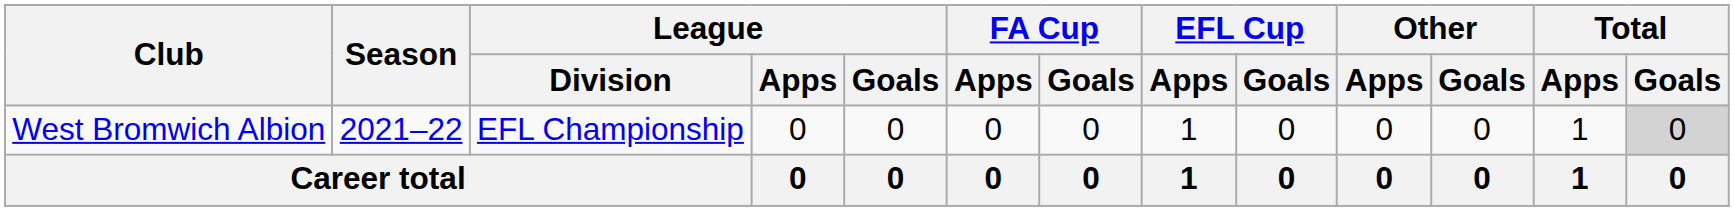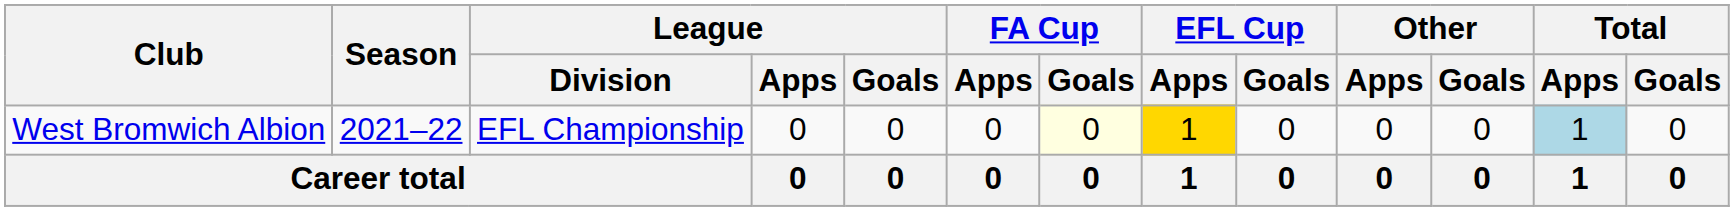(1091, 129) no background -> (1091, 129) lightyellow background
(1189, 129) no background -> (1189, 129) gold background
(1580, 129) no background -> (1580, 129) lightblue background
(1677, 129) lightgrey background -> (1677, 129) no background
